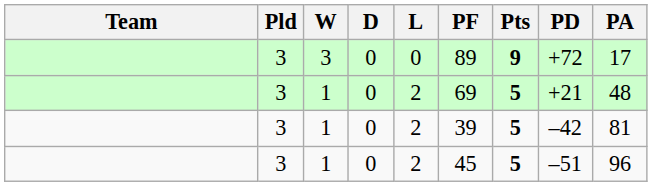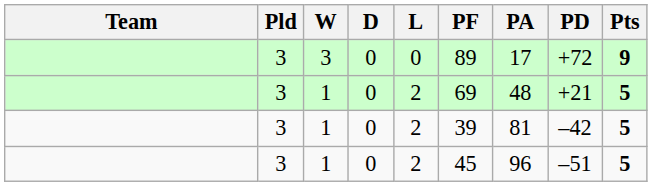columns swapped: (620, 22) <-> (515, 22)
